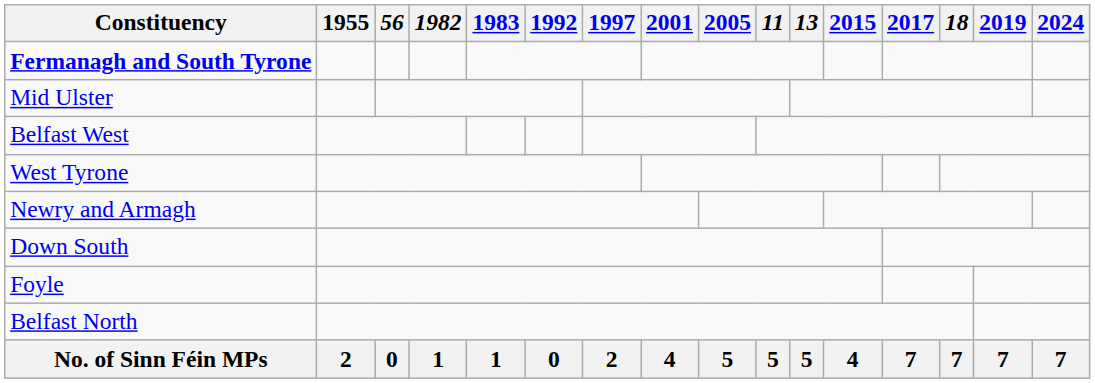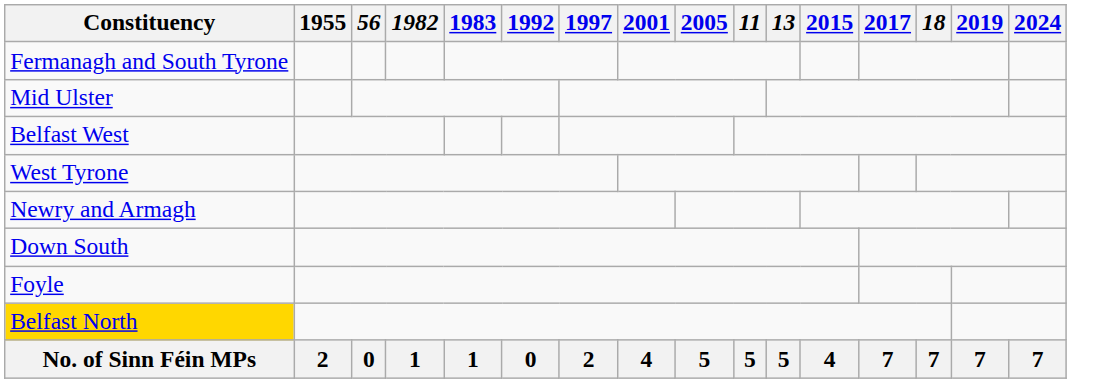(161, 60) bold -> (149, 60) normal
(74, 321) no background -> (74, 321) gold background
